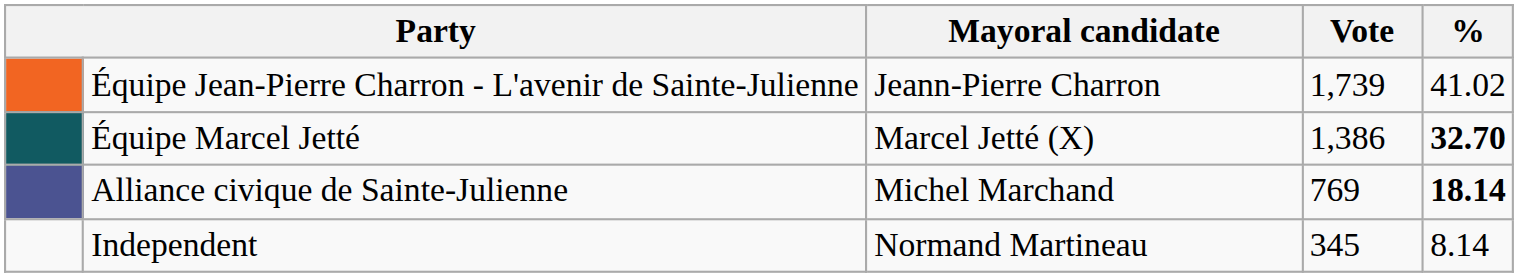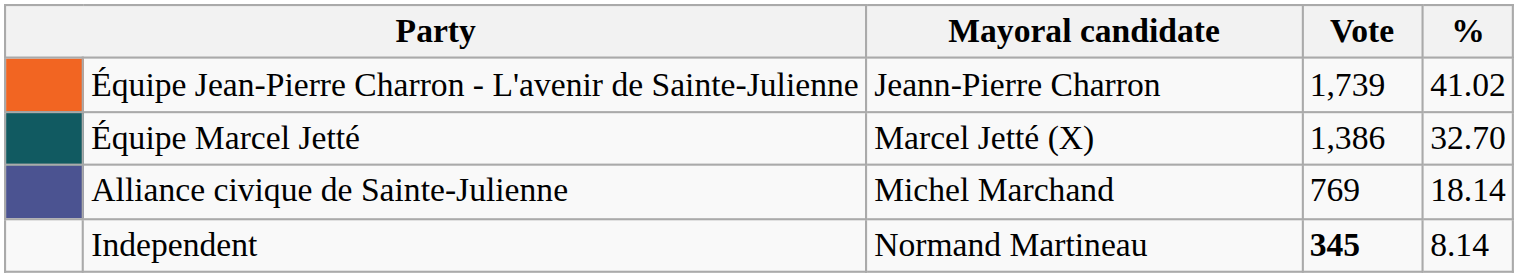(1468, 137) bold -> (1468, 137) normal
(1468, 191) bold -> (1468, 191) normal
(1335, 244) normal -> (1335, 244) bold
